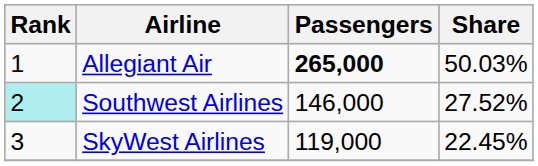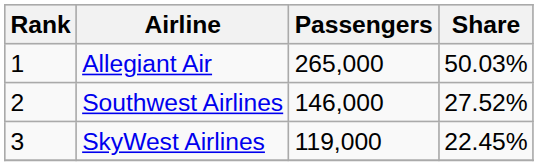(339, 63) bold -> (339, 63) normal
(17, 102) paleturquoise background -> (17, 102) no background
